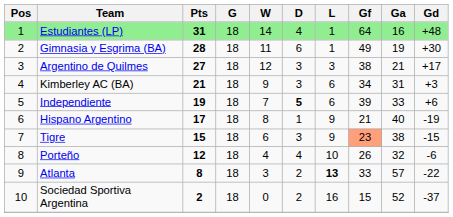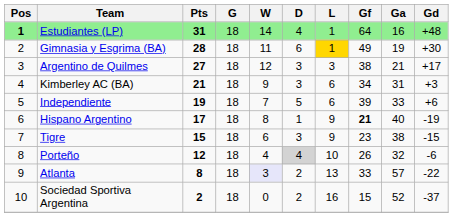(21, 31) normal -> (21, 31) bold
(332, 48) no background -> (332, 48) gold background
(299, 102) bold -> (299, 102) normal
(365, 119) normal -> (365, 119) bold
(365, 137) lightsalmon background -> (365, 137) no background
(299, 155) no background -> (299, 155) lightgrey background
(266, 173) no background -> (266, 173) lavender background
(332, 173) bold -> (332, 173) normal
